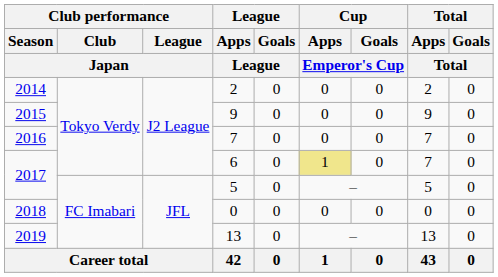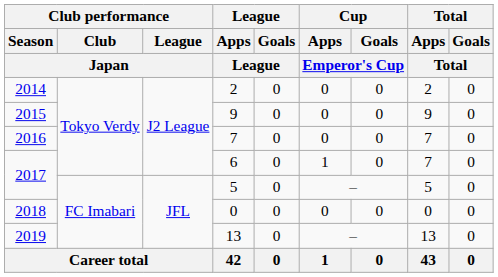(325, 162) khaki background -> (325, 162) no background
